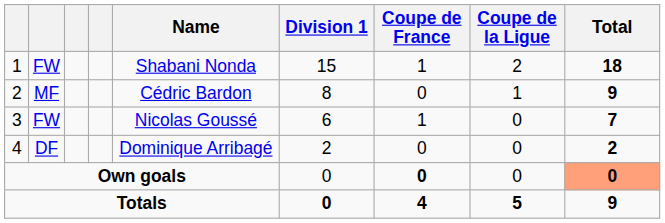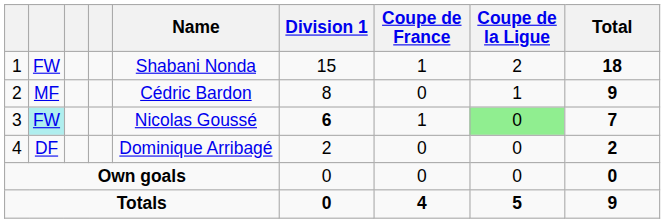(47, 120) no background -> (47, 120) paleturquoise background
(327, 120) normal -> (327, 120) bold
(517, 120) no background -> (517, 120) lightgreen background
(422, 176) bold -> (422, 176) normal
(612, 176) lightsalmon background -> (612, 176) no background
